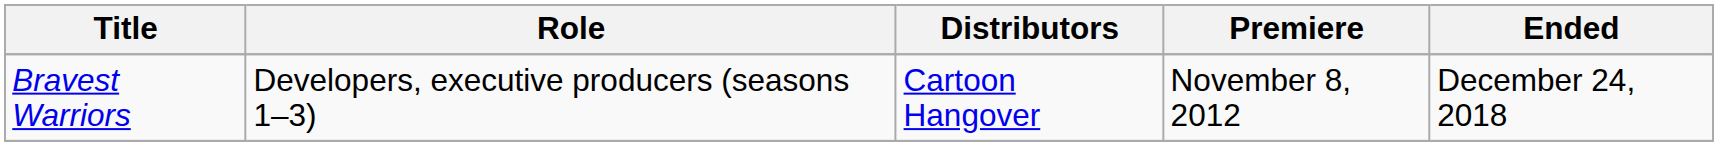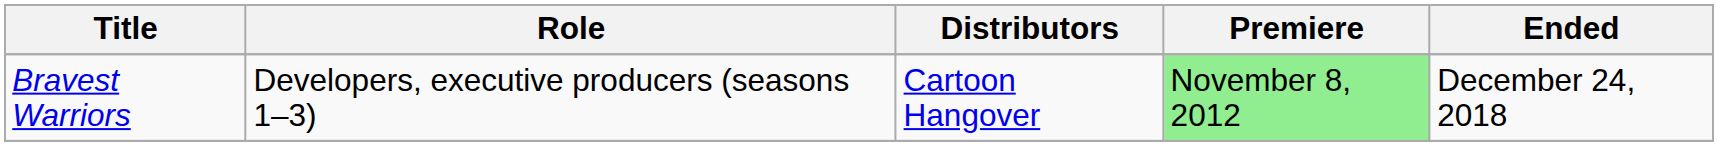(1261, 97) no background -> (1261, 97) lightgreen background
